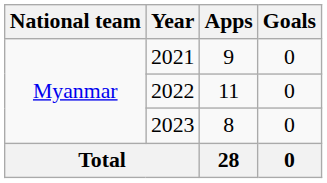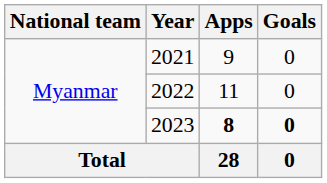(229, 125) normal -> (229, 125) bold
(289, 125) normal -> (289, 125) bold
